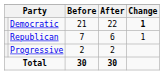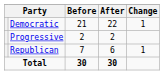(143, 24) bold -> (143, 24) normal
rows swapped: (34, 37) <-> (37, 50)
